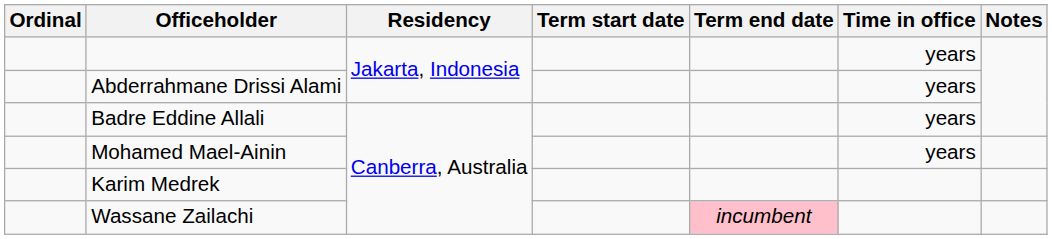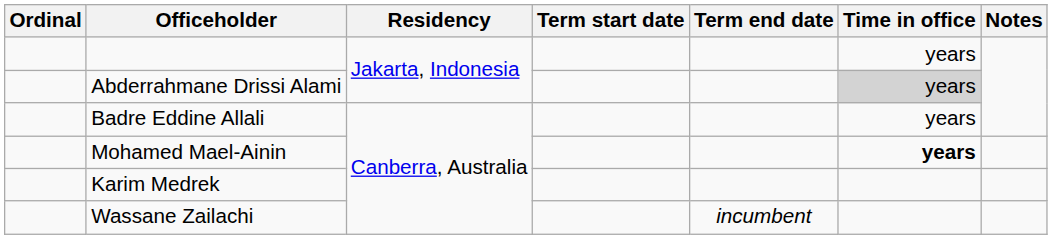(951, 86) no background -> (951, 86) lightgrey background
(951, 151) normal -> (949, 151) bold
(764, 217) pink background -> (764, 217) no background
